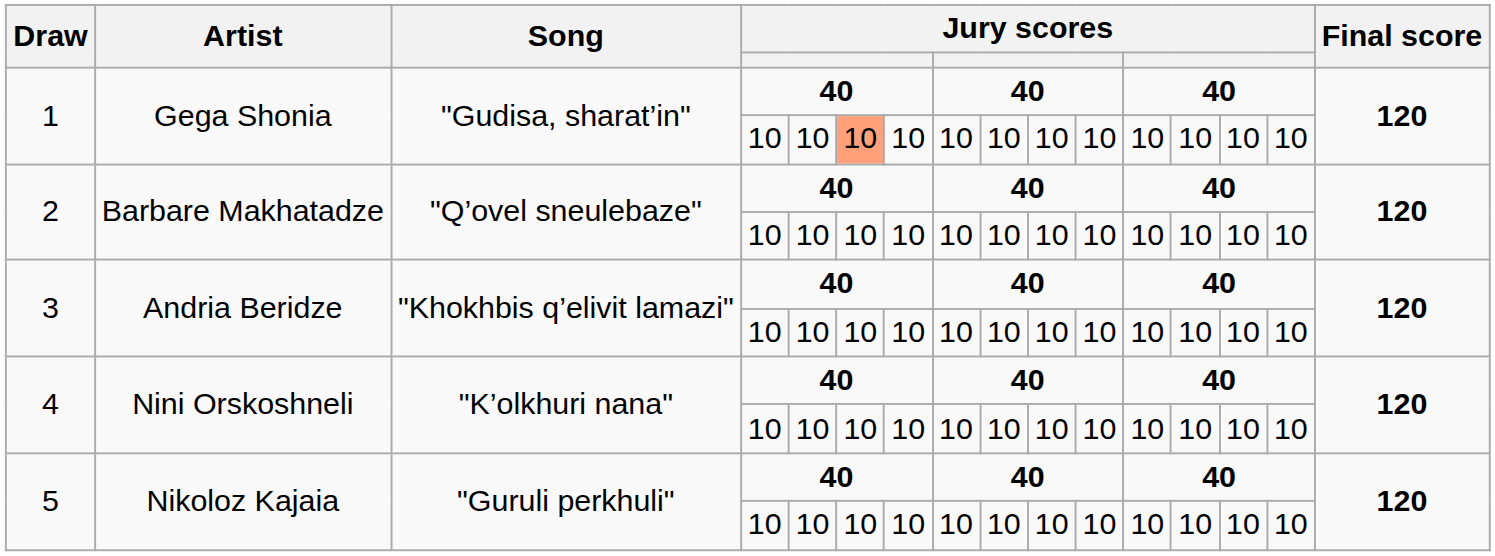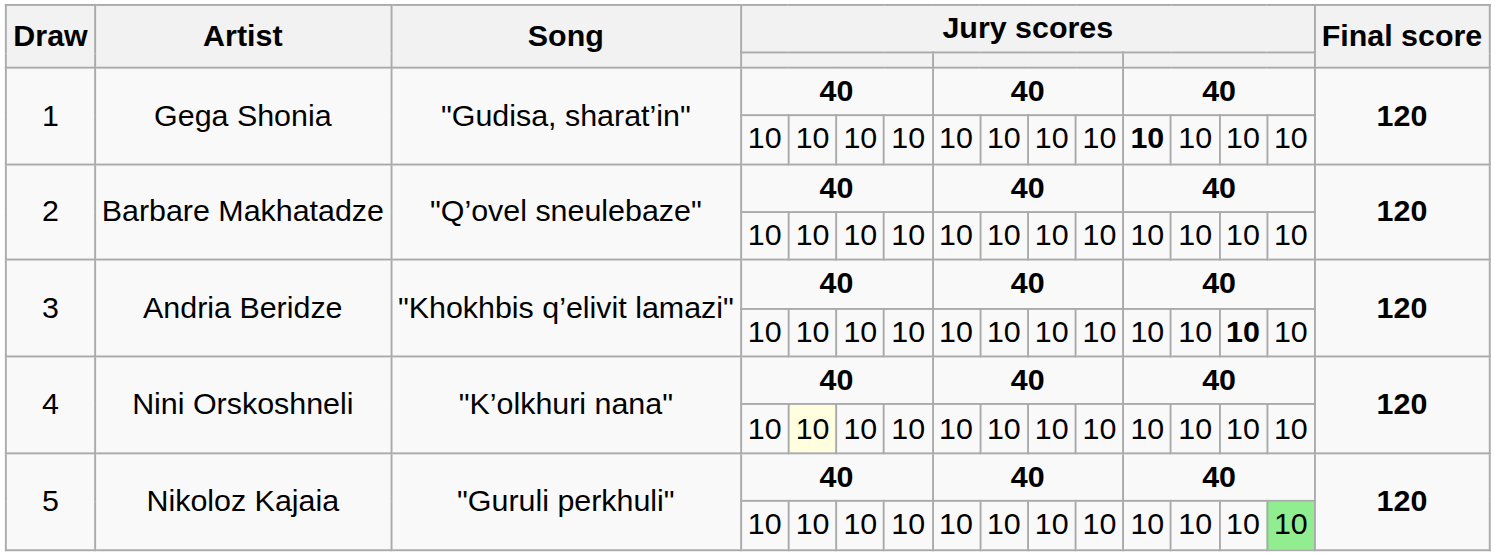(860, 139) lightsalmon background -> (860, 139) no background
(1147, 139) normal -> (1147, 139) bold
(1243, 331) normal -> (1243, 331) bold
(813, 428) no background -> (813, 428) lightyellow background
(1291, 524) no background -> (1291, 524) lightgreen background
